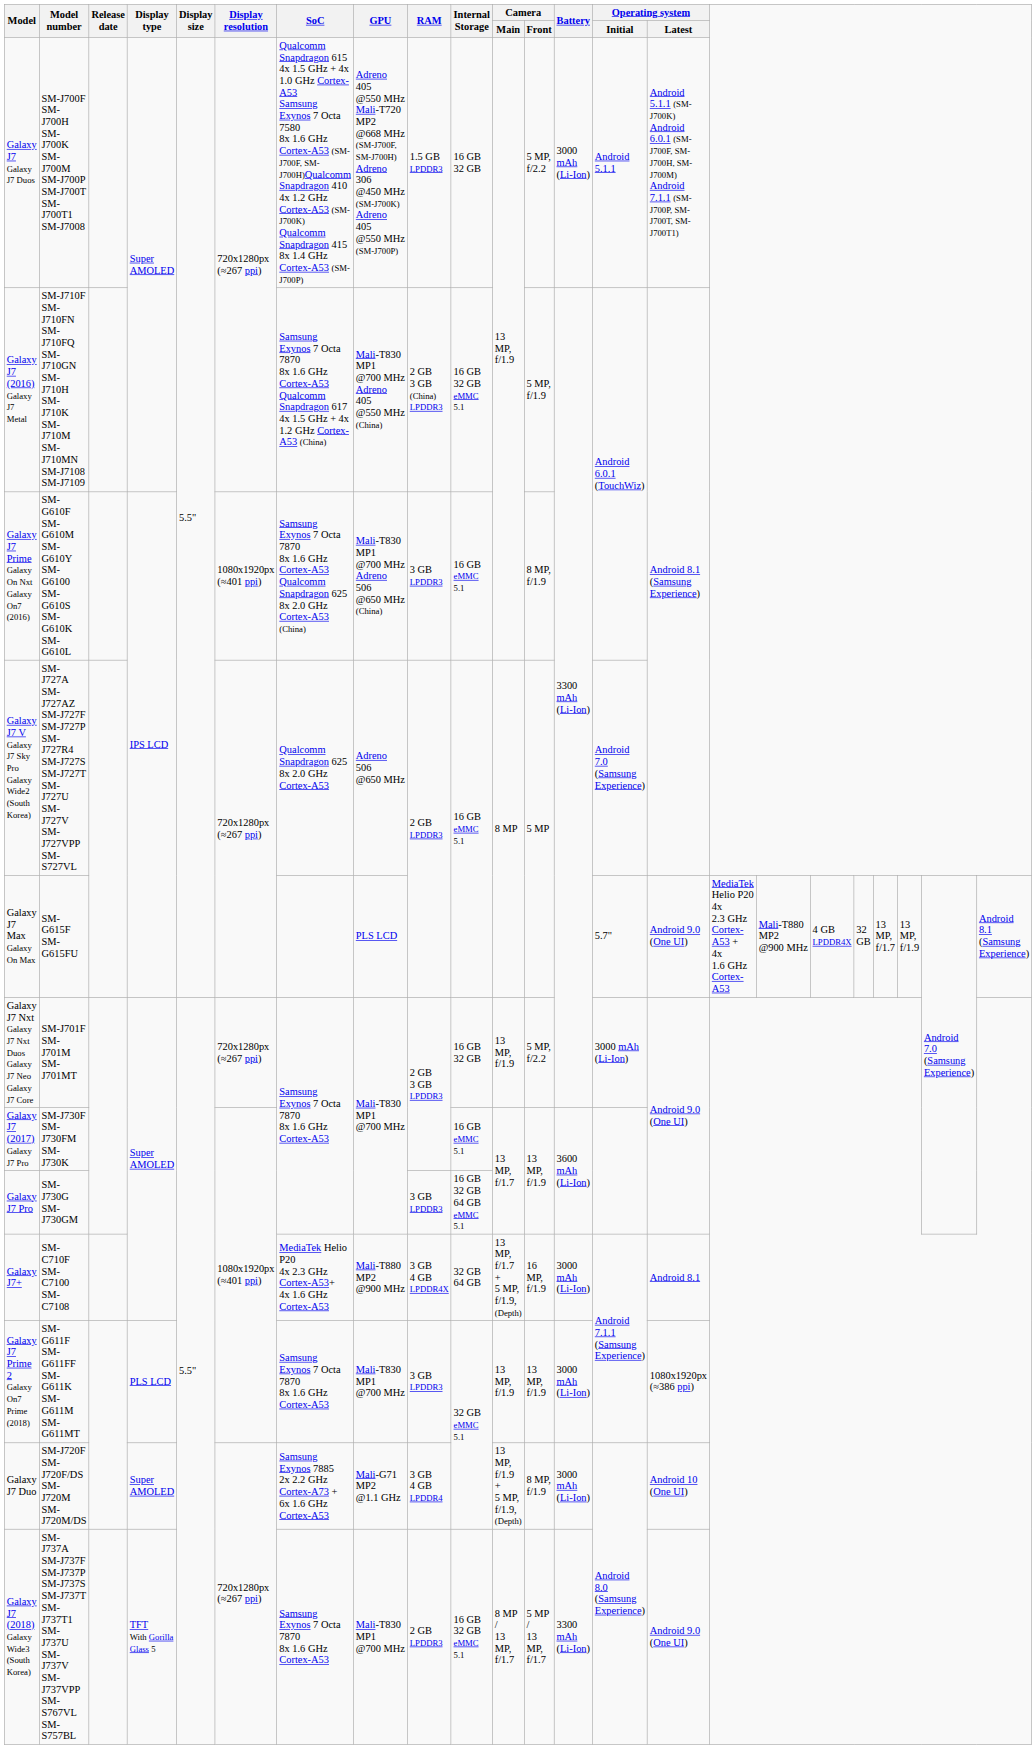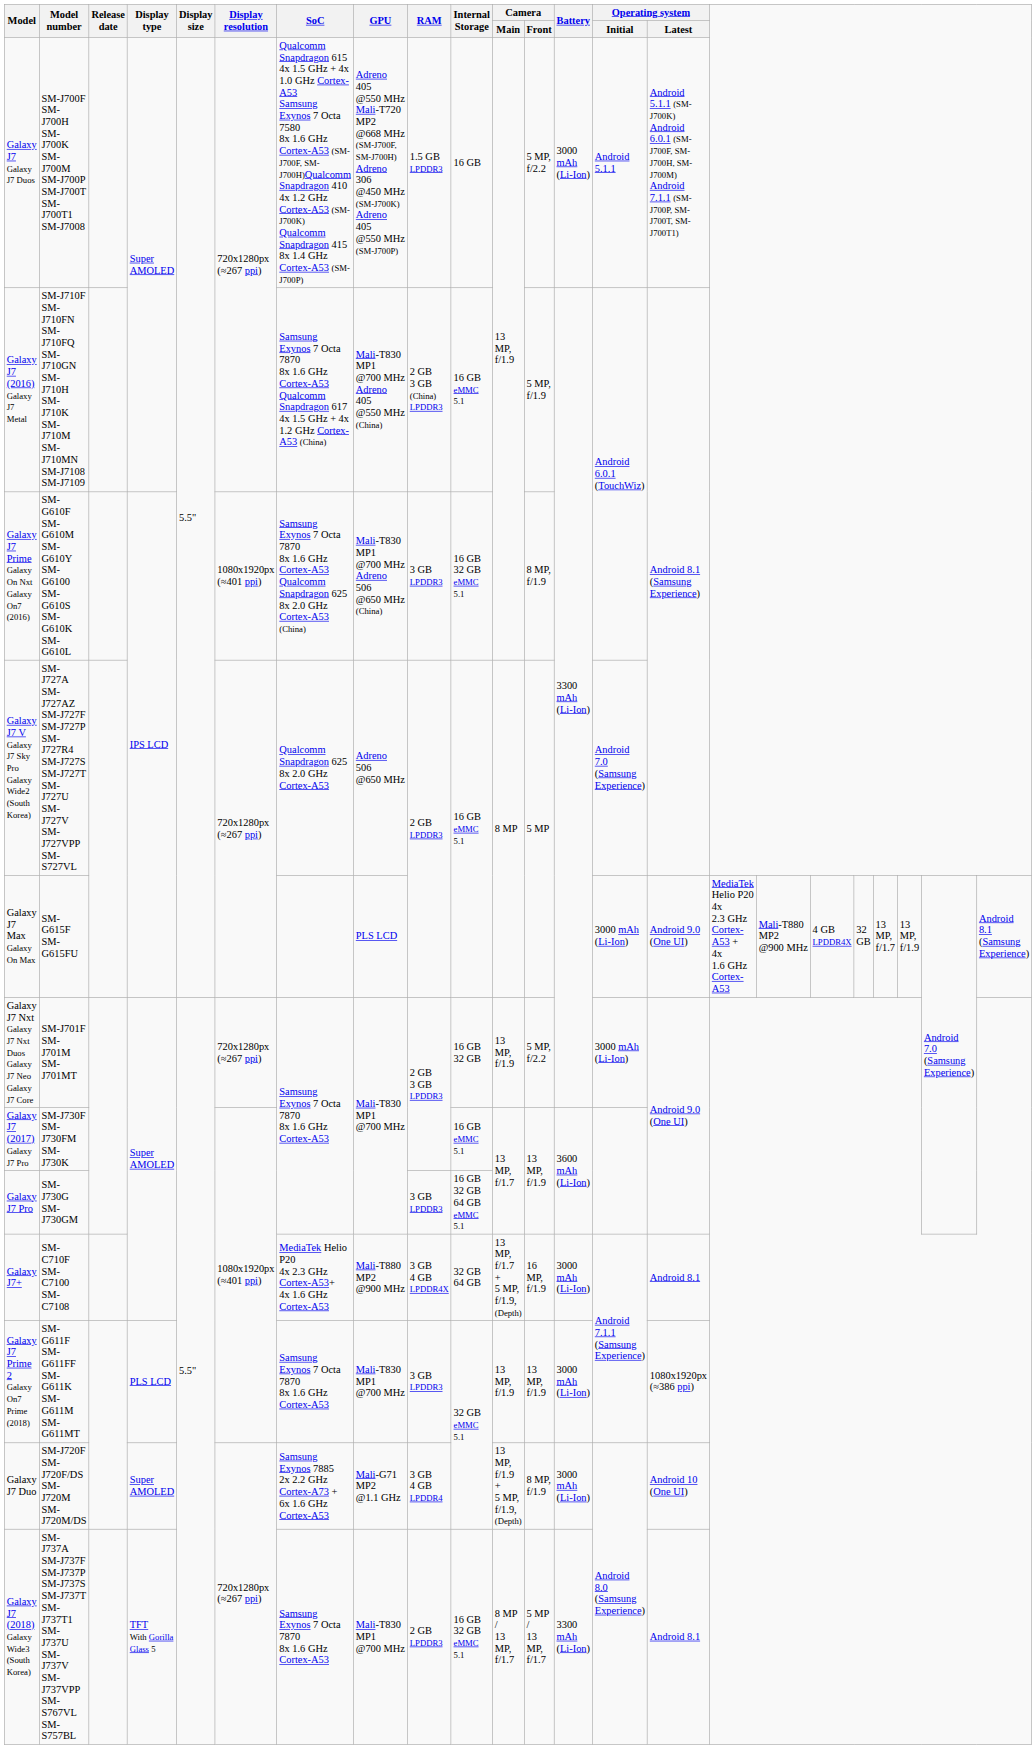(467, 162) 16 GB 32 GB -> (467, 162) 16 GB
(467, 389) 16 GB 32 GB eMMC 5.1 -> (467, 389) 16 GB eMMC 5.1
(467, 575) 16 GB eMMC 5.1 -> (467, 575) 16 GB 32 GB eMMC 5.1
(603, 936) 5.7" -> (617, 936) 3000 mAh (Li-Ion)
(675, 1637) Android 9.0 (One UI) -> (675, 1637) Android 8.1
